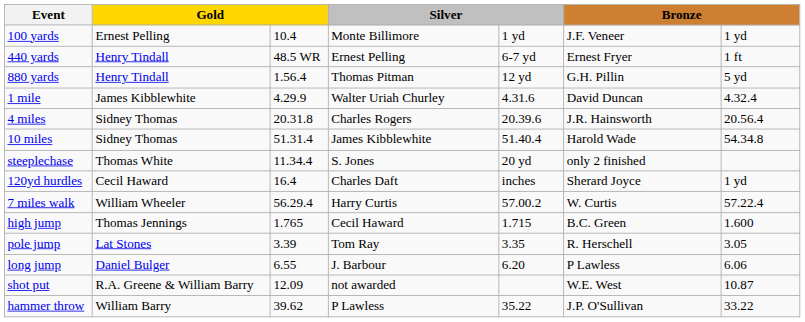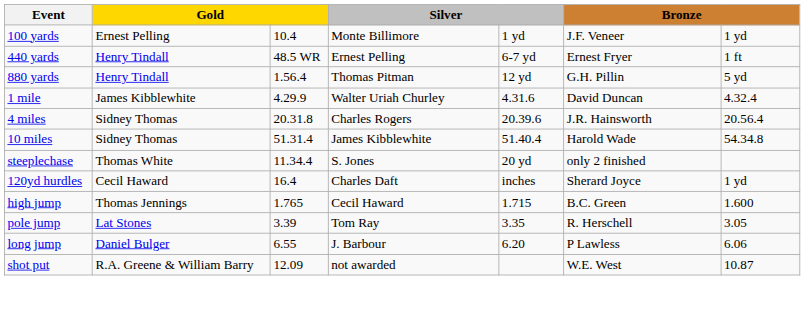- row: (41, 202)
- row: (46, 306)
